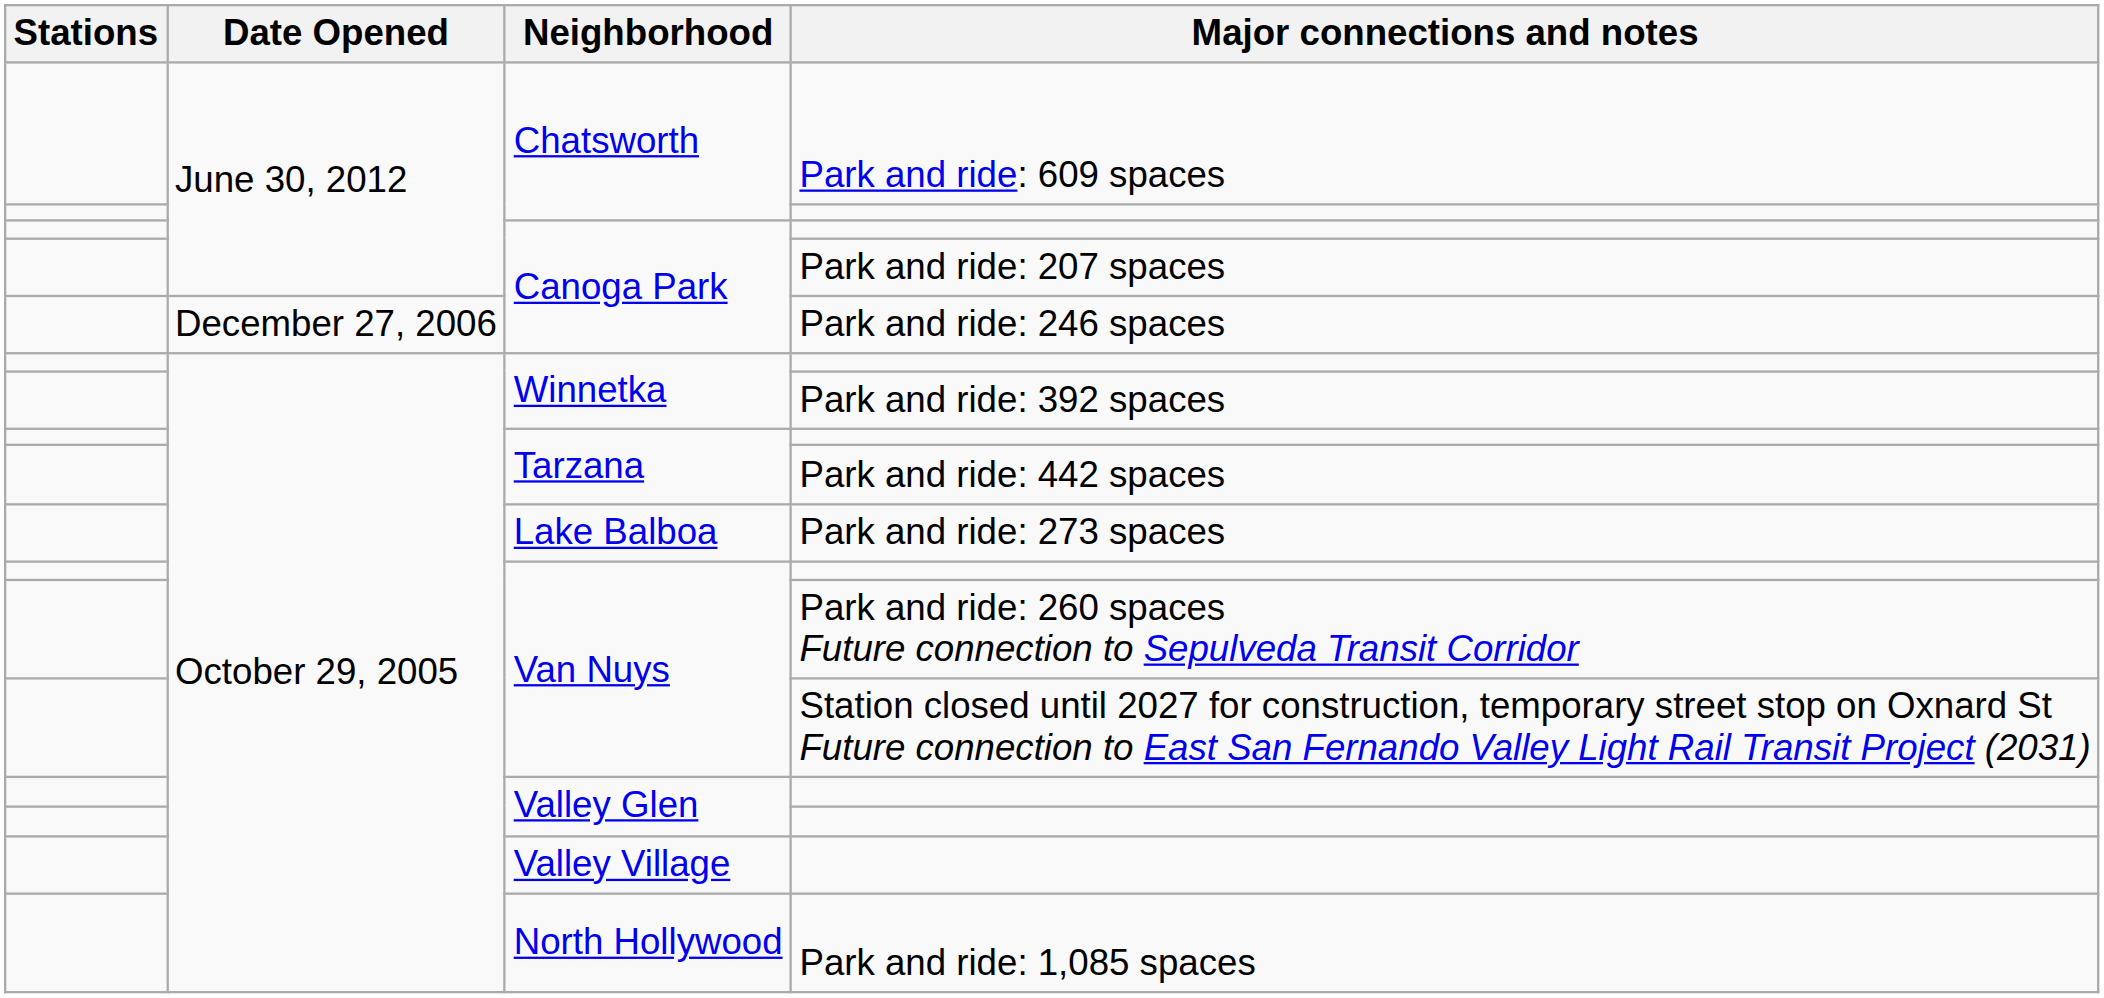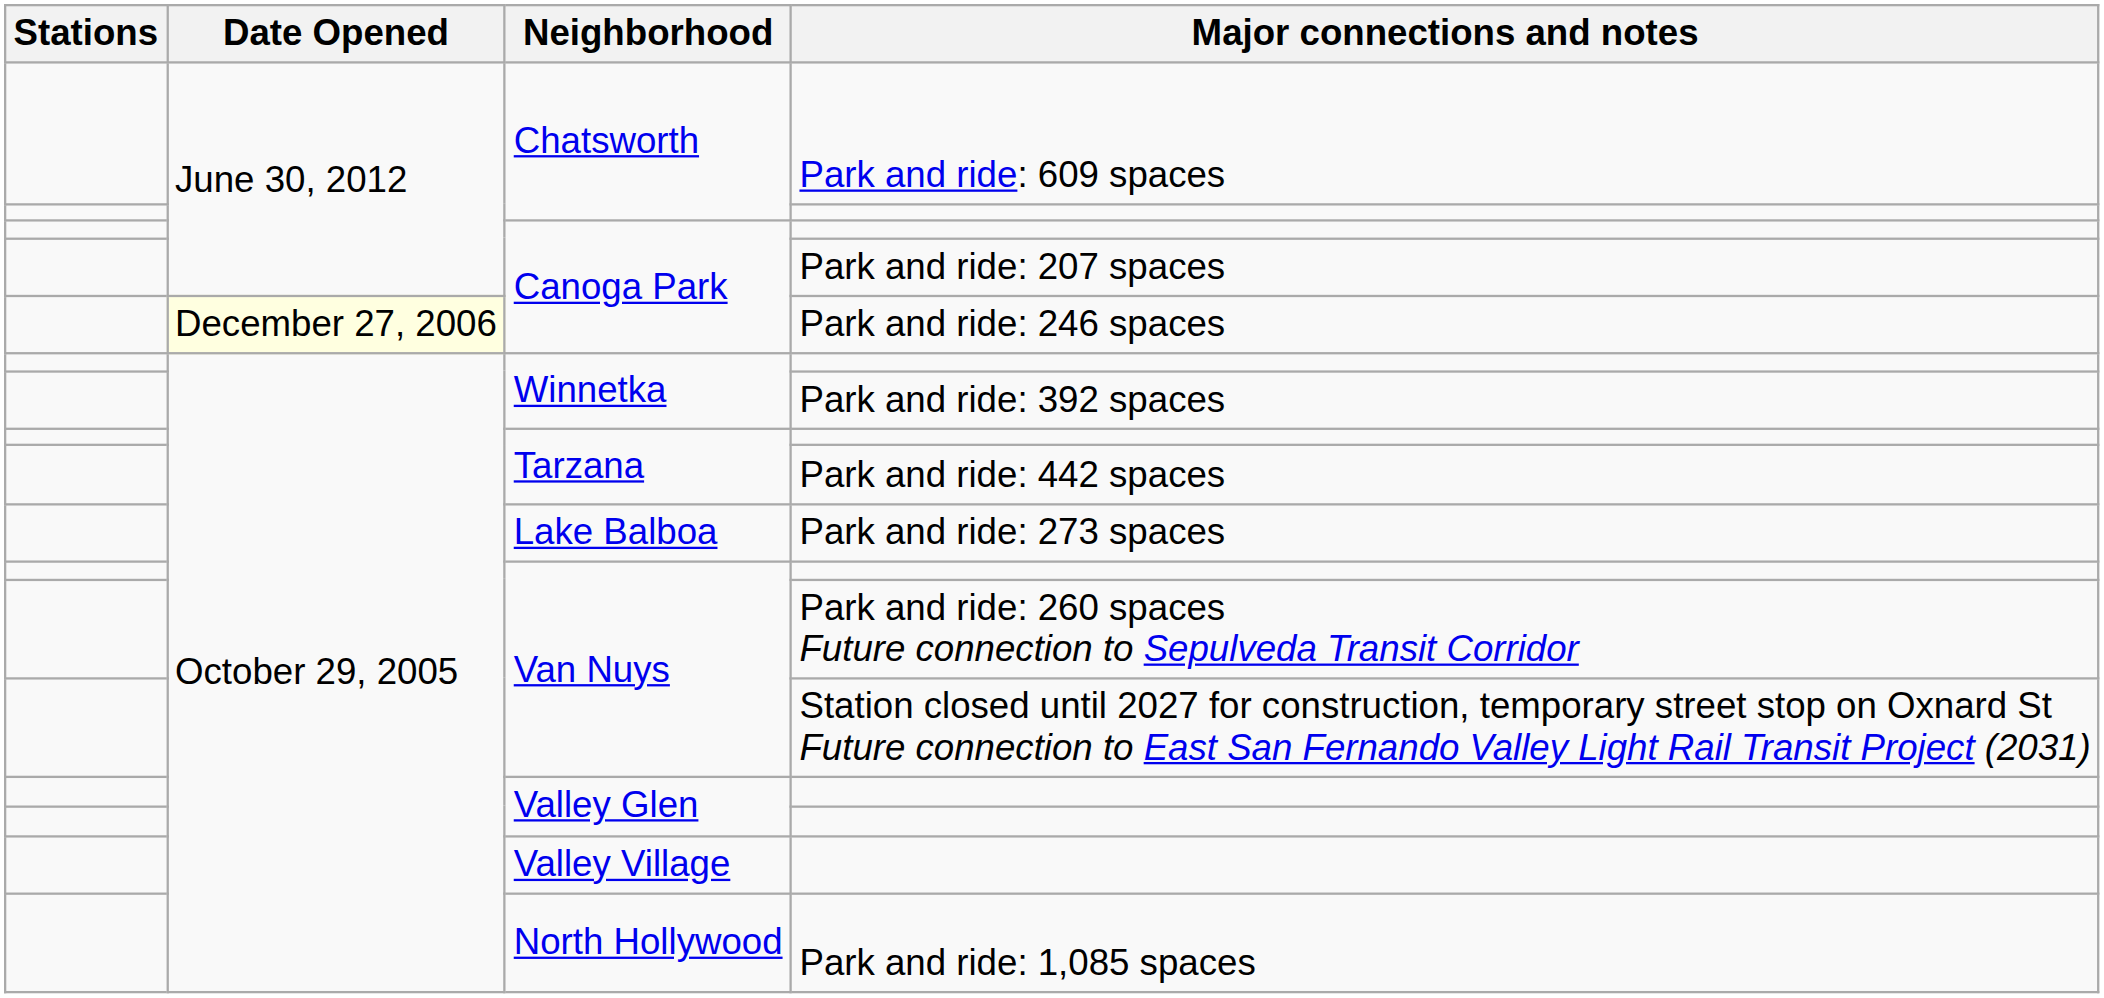(336, 324) no background -> (336, 324) lightyellow background
